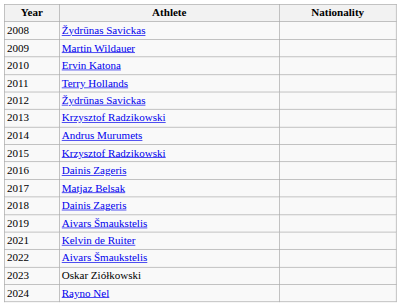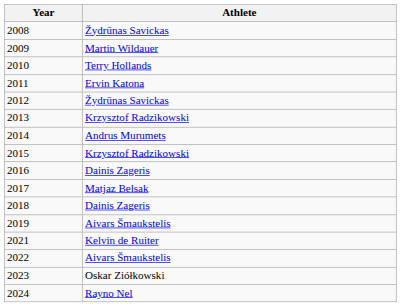- column: (338, 13)
(91, 65) Ervin Katona -> (118, 65) Terry Hollands
(95, 83) Terry Hollands -> (115, 83) Ervin Katona
